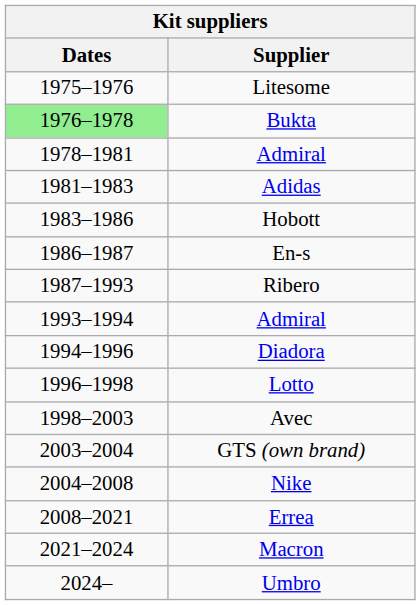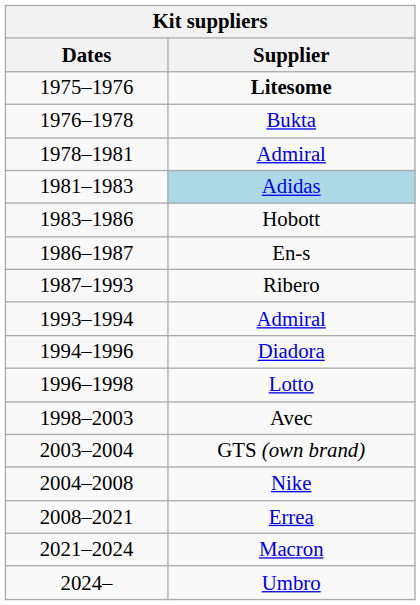(291, 87) normal -> (291, 87) bold
(86, 120) lightgreen background -> (86, 120) no background
(291, 186) no background -> (291, 186) lightblue background
